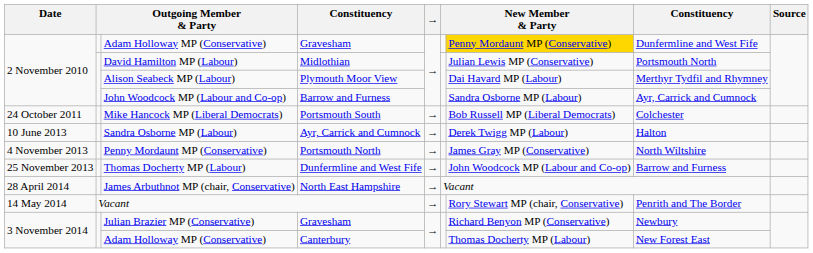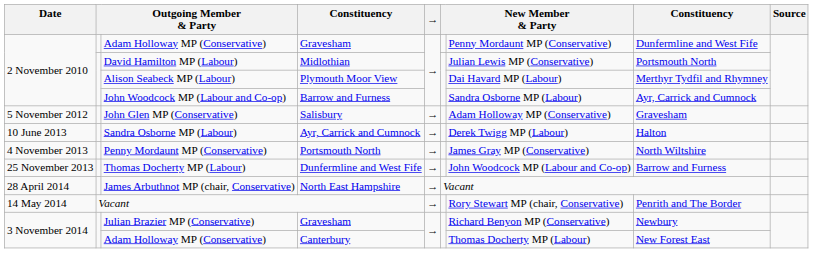(530, 43) gold background -> (530, 43) no background
- row: (44, 114)
+ row: (47, 114)
